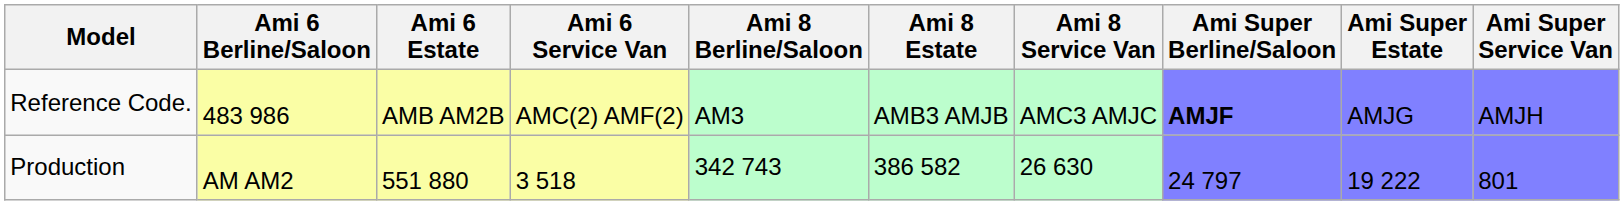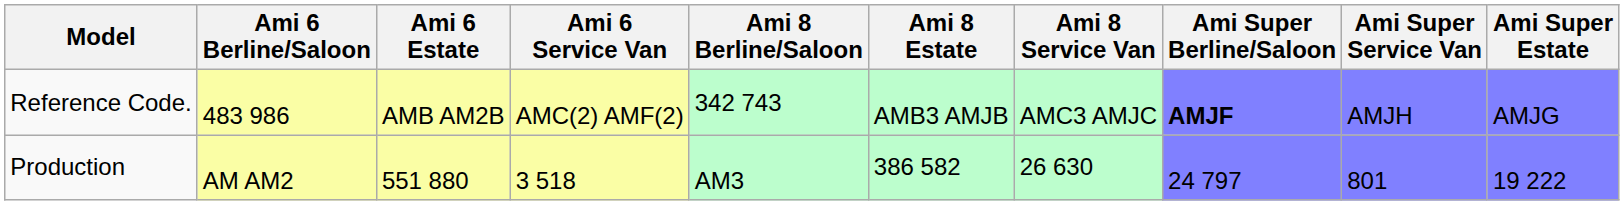columns swapped: (1407, 37) <-> (1546, 37)
(719, 115) AM3 -> (738, 102) 342 743
(738, 167) 342 743 -> (719, 180) AM3
